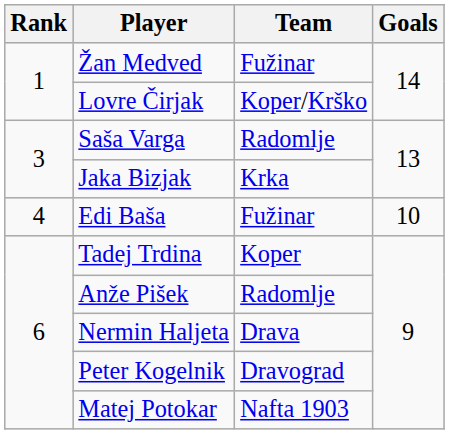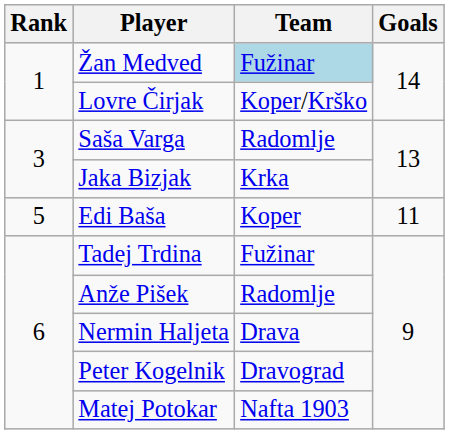(277, 62) no background -> (277, 62) lightblue background
(39, 216) 4 -> (39, 216) 5
(277, 216) Fužinar -> (271, 216) Koper
(408, 216) 10 -> (408, 216) 11
(271, 255) Koper -> (277, 255) Fužinar
